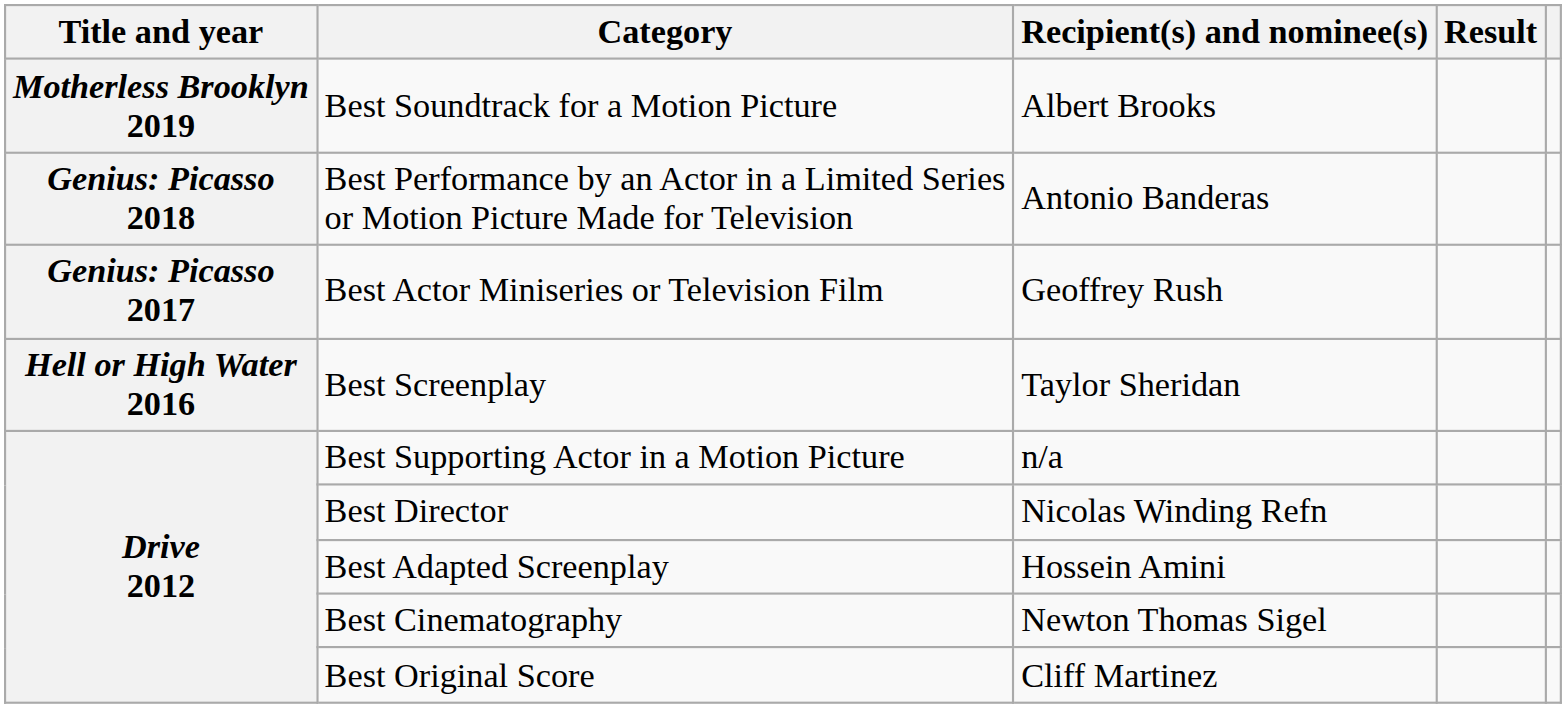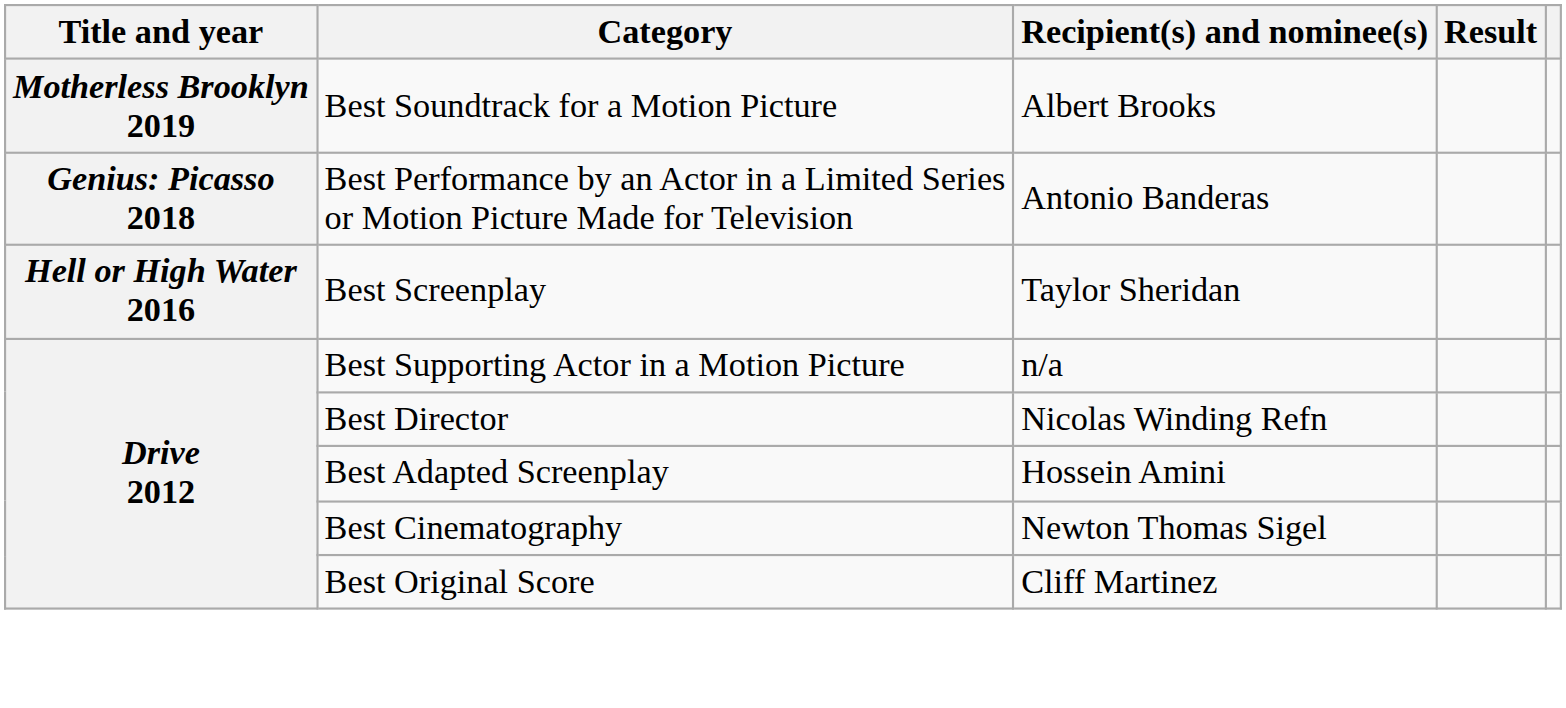- row: (604, 290)
